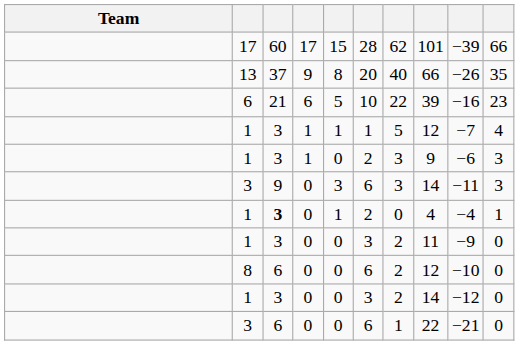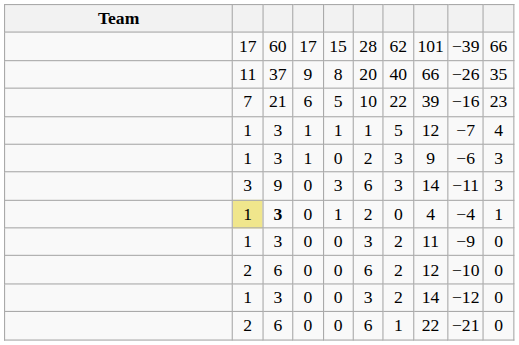(248, 74) 13 -> (248, 74) 11
(248, 102) 6 -> (248, 102) 7
(248, 213) no background -> (248, 213) khaki background
(248, 269) 8 -> (248, 269) 2
(248, 325) 3 -> (248, 325) 2
